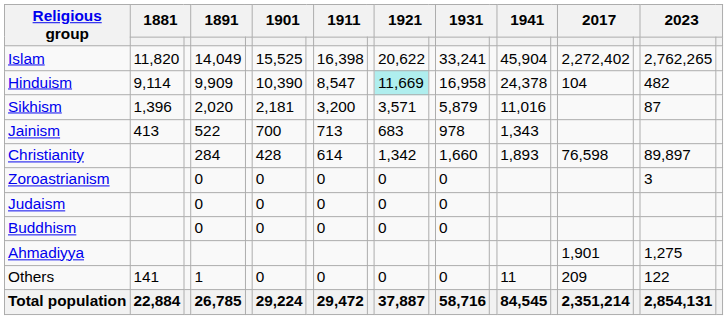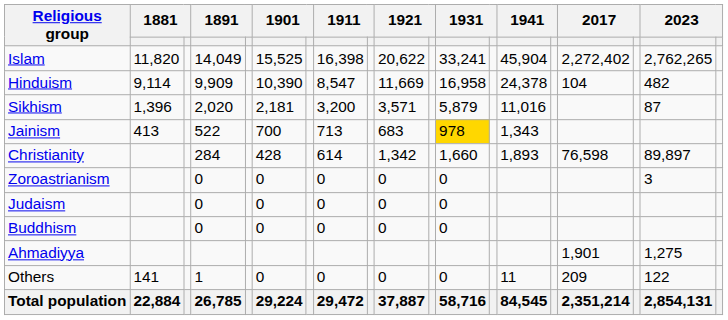(401, 82) paleturquoise background -> (401, 82) no background
(452, 131) no background -> (452, 131) gold background
